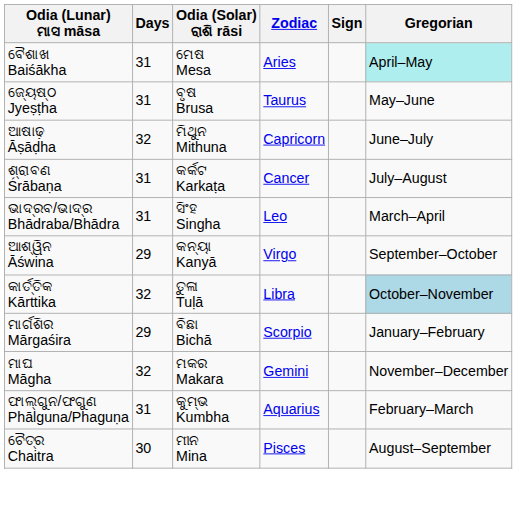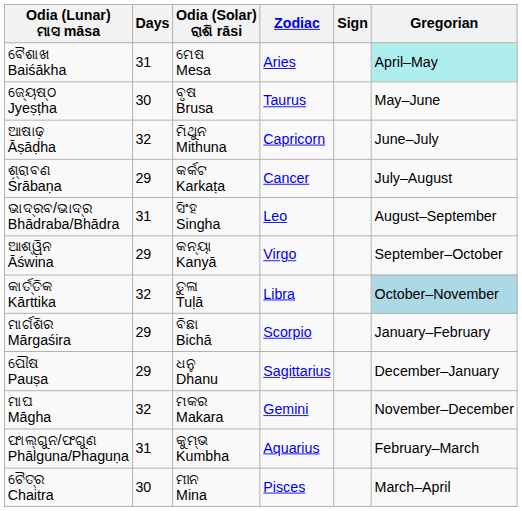(143, 101) 31 -> (143, 101) 30
(143, 178) 31 -> (143, 178) 29
(407, 216) March–April -> (436, 216) August–September
+ row: (28, 371)
(430, 448) August–September -> (413, 487) March–April
